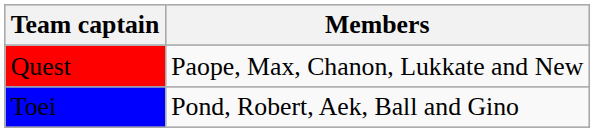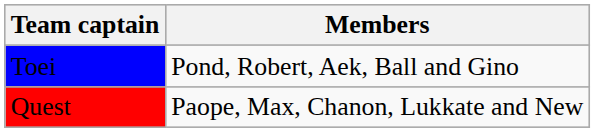rows swapped: (33, 106) <-> (41, 65)
